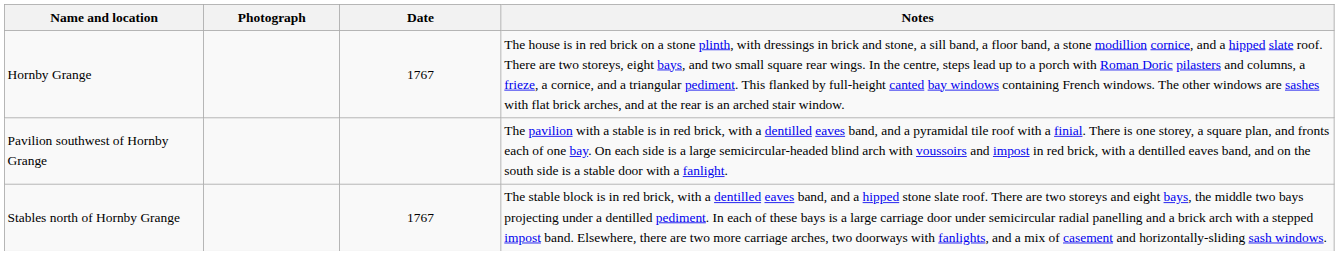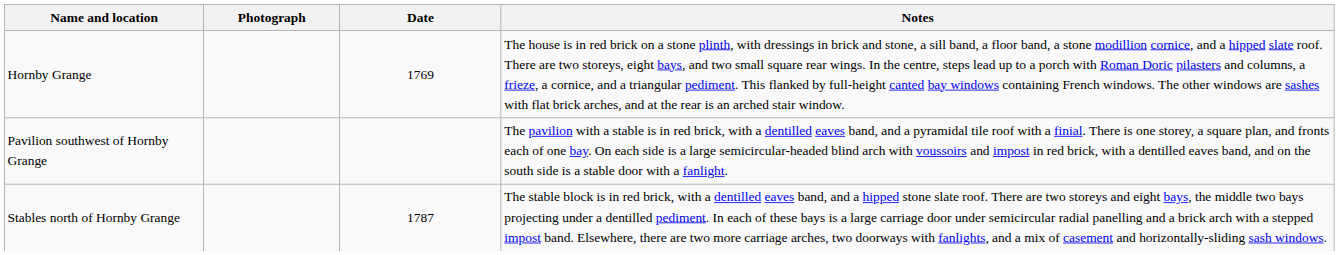(421, 74) 1767 -> (421, 74) 1769
(421, 217) 1767 -> (421, 217) 1787
